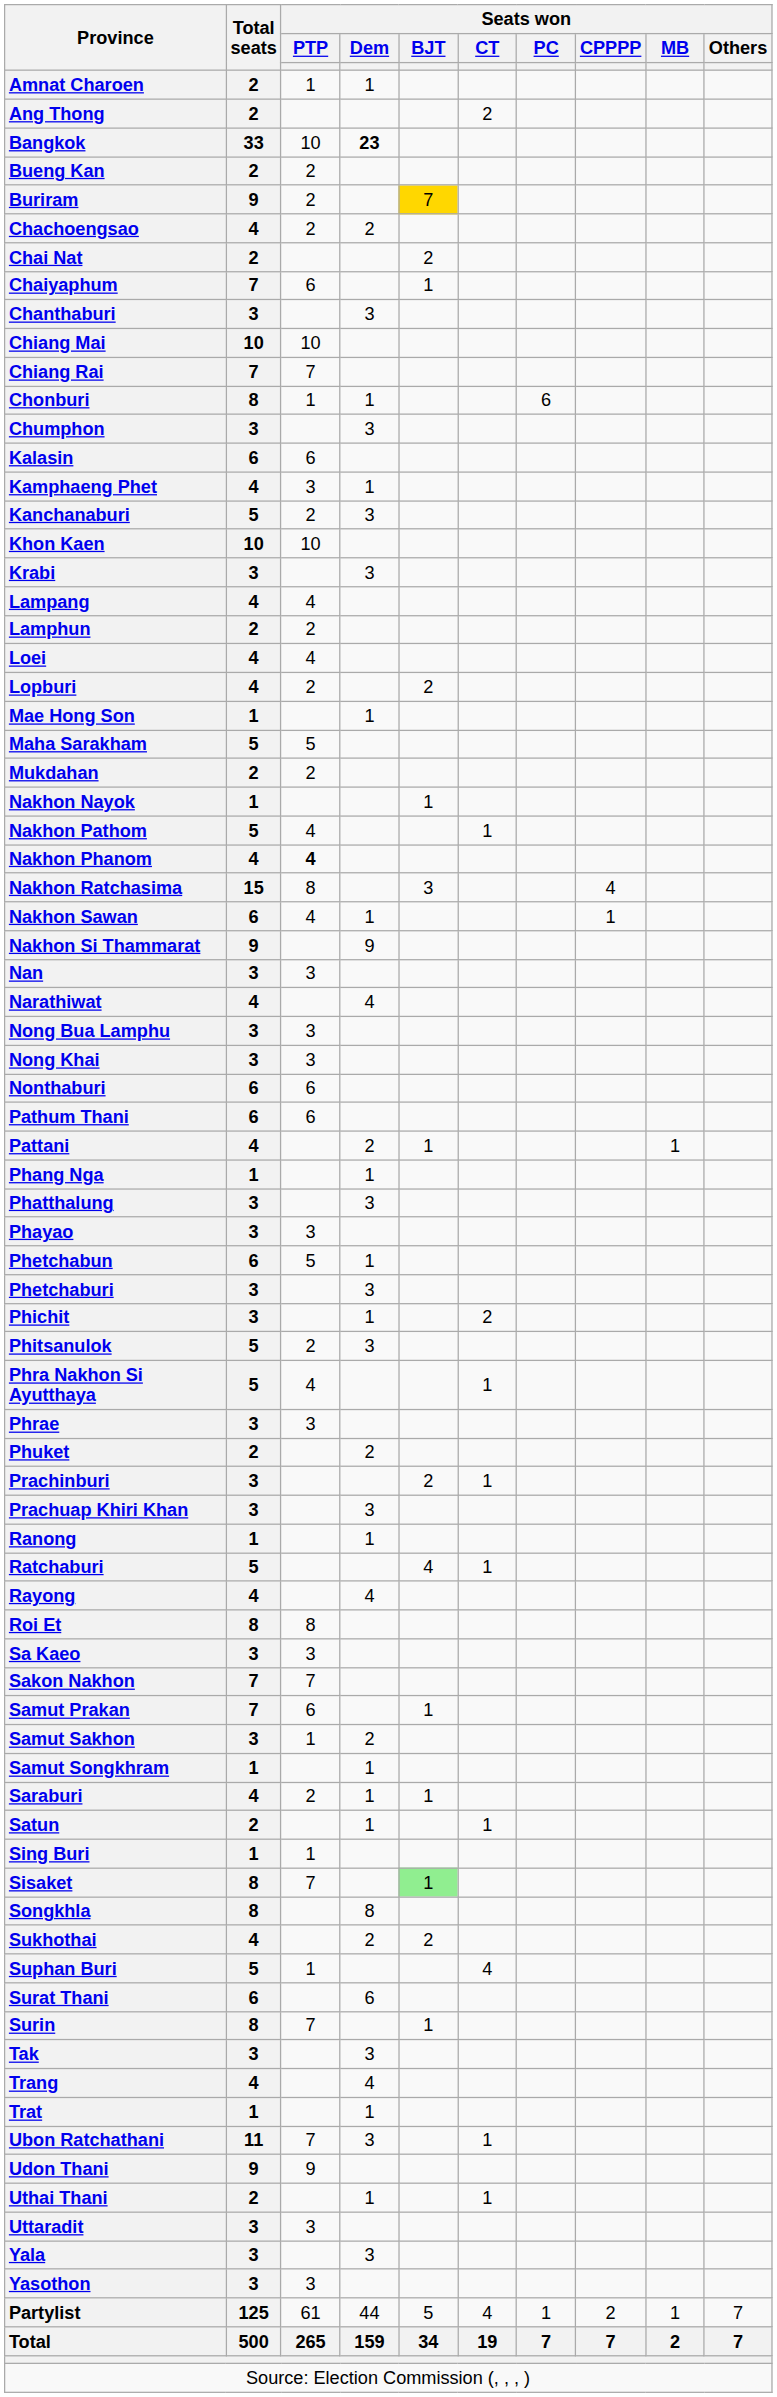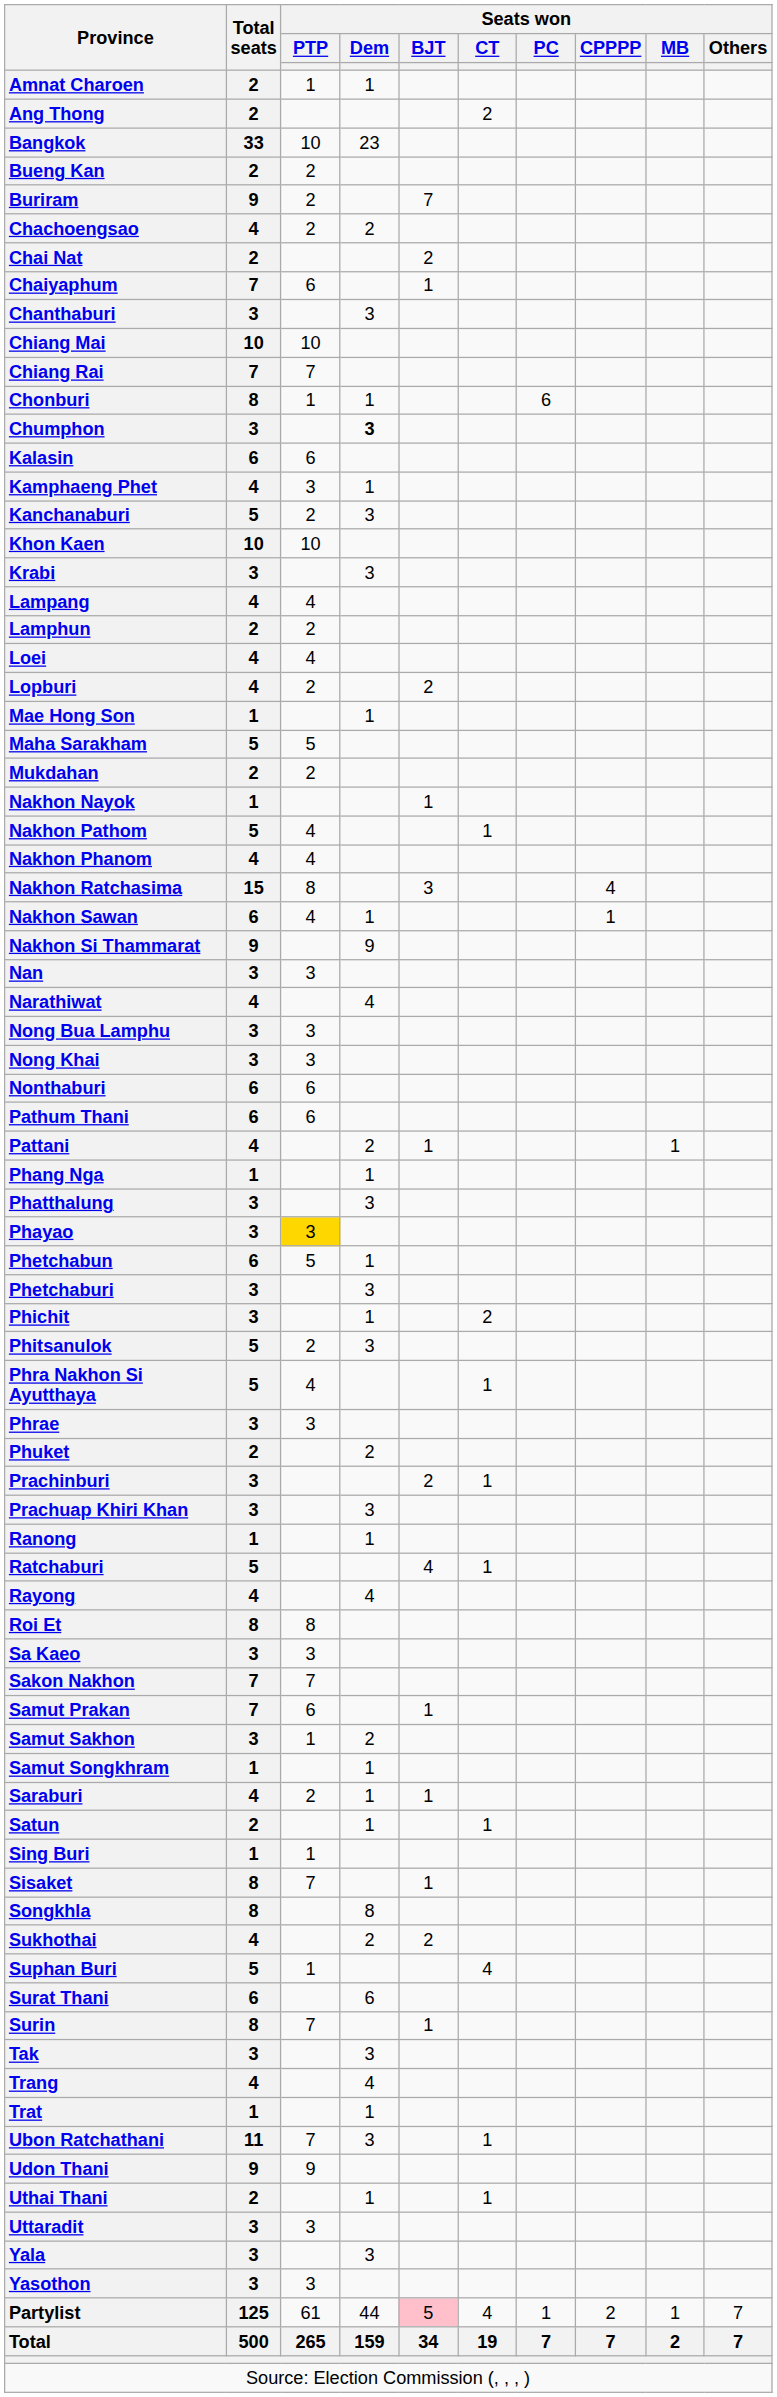(369, 143) bold -> (369, 143) normal
(428, 200) gold background -> (428, 200) no background
(369, 429) normal -> (369, 429) bold
(311, 859) bold -> (311, 859) normal
(311, 1232) no background -> (311, 1232) gold background
(428, 1883) lightgreen background -> (428, 1883) no background
(428, 2313) no background -> (428, 2313) pink background
